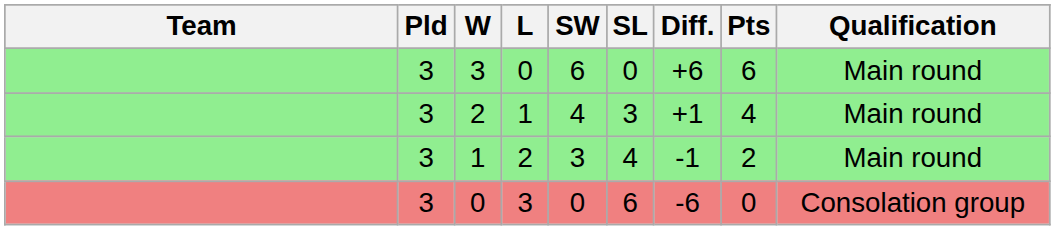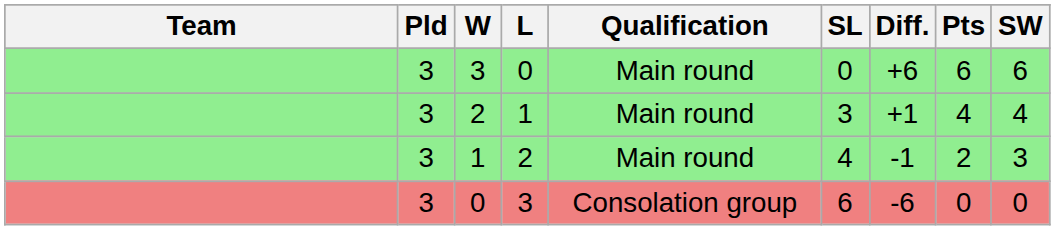columns swapped: (577, 26) <-> (913, 26)
